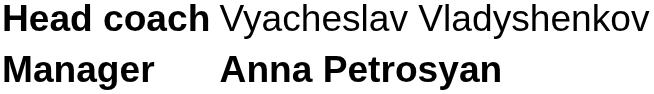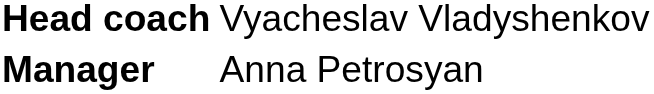(361, 70) bold -> (352, 70) normal
